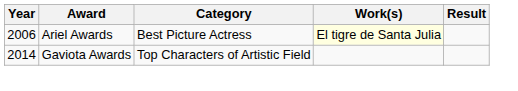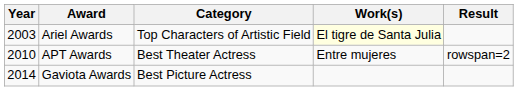(22, 34) 2006 -> (22, 34) 2003
(194, 34) Best Picture Actress -> (224, 34) Top Characters of Artistic Field
+ row: (77, 55)
(224, 55) Top Characters of Artistic Field -> (194, 75) Best Picture Actress
